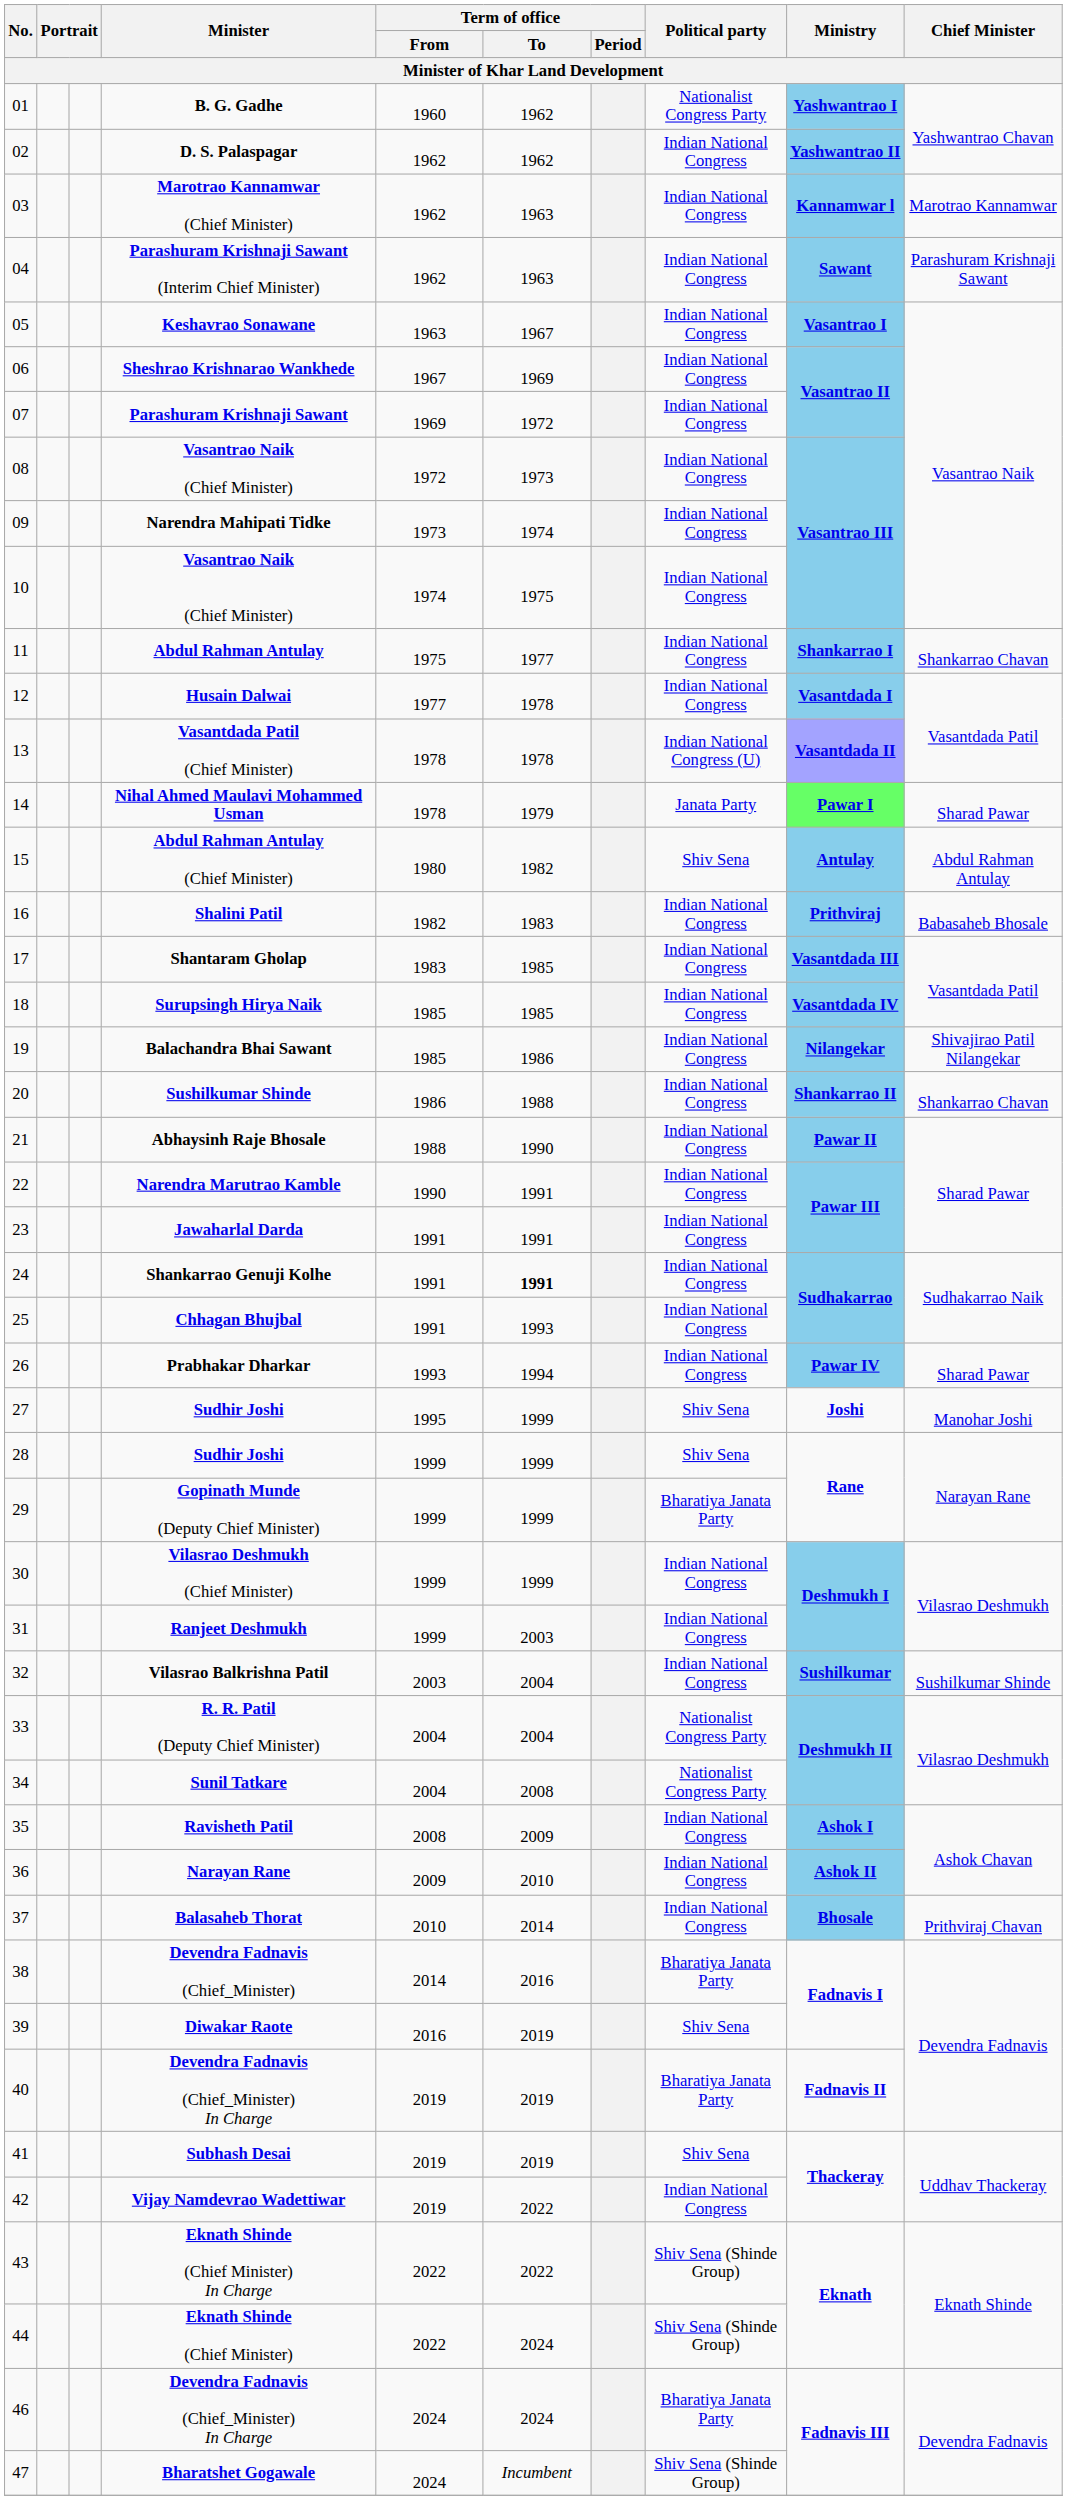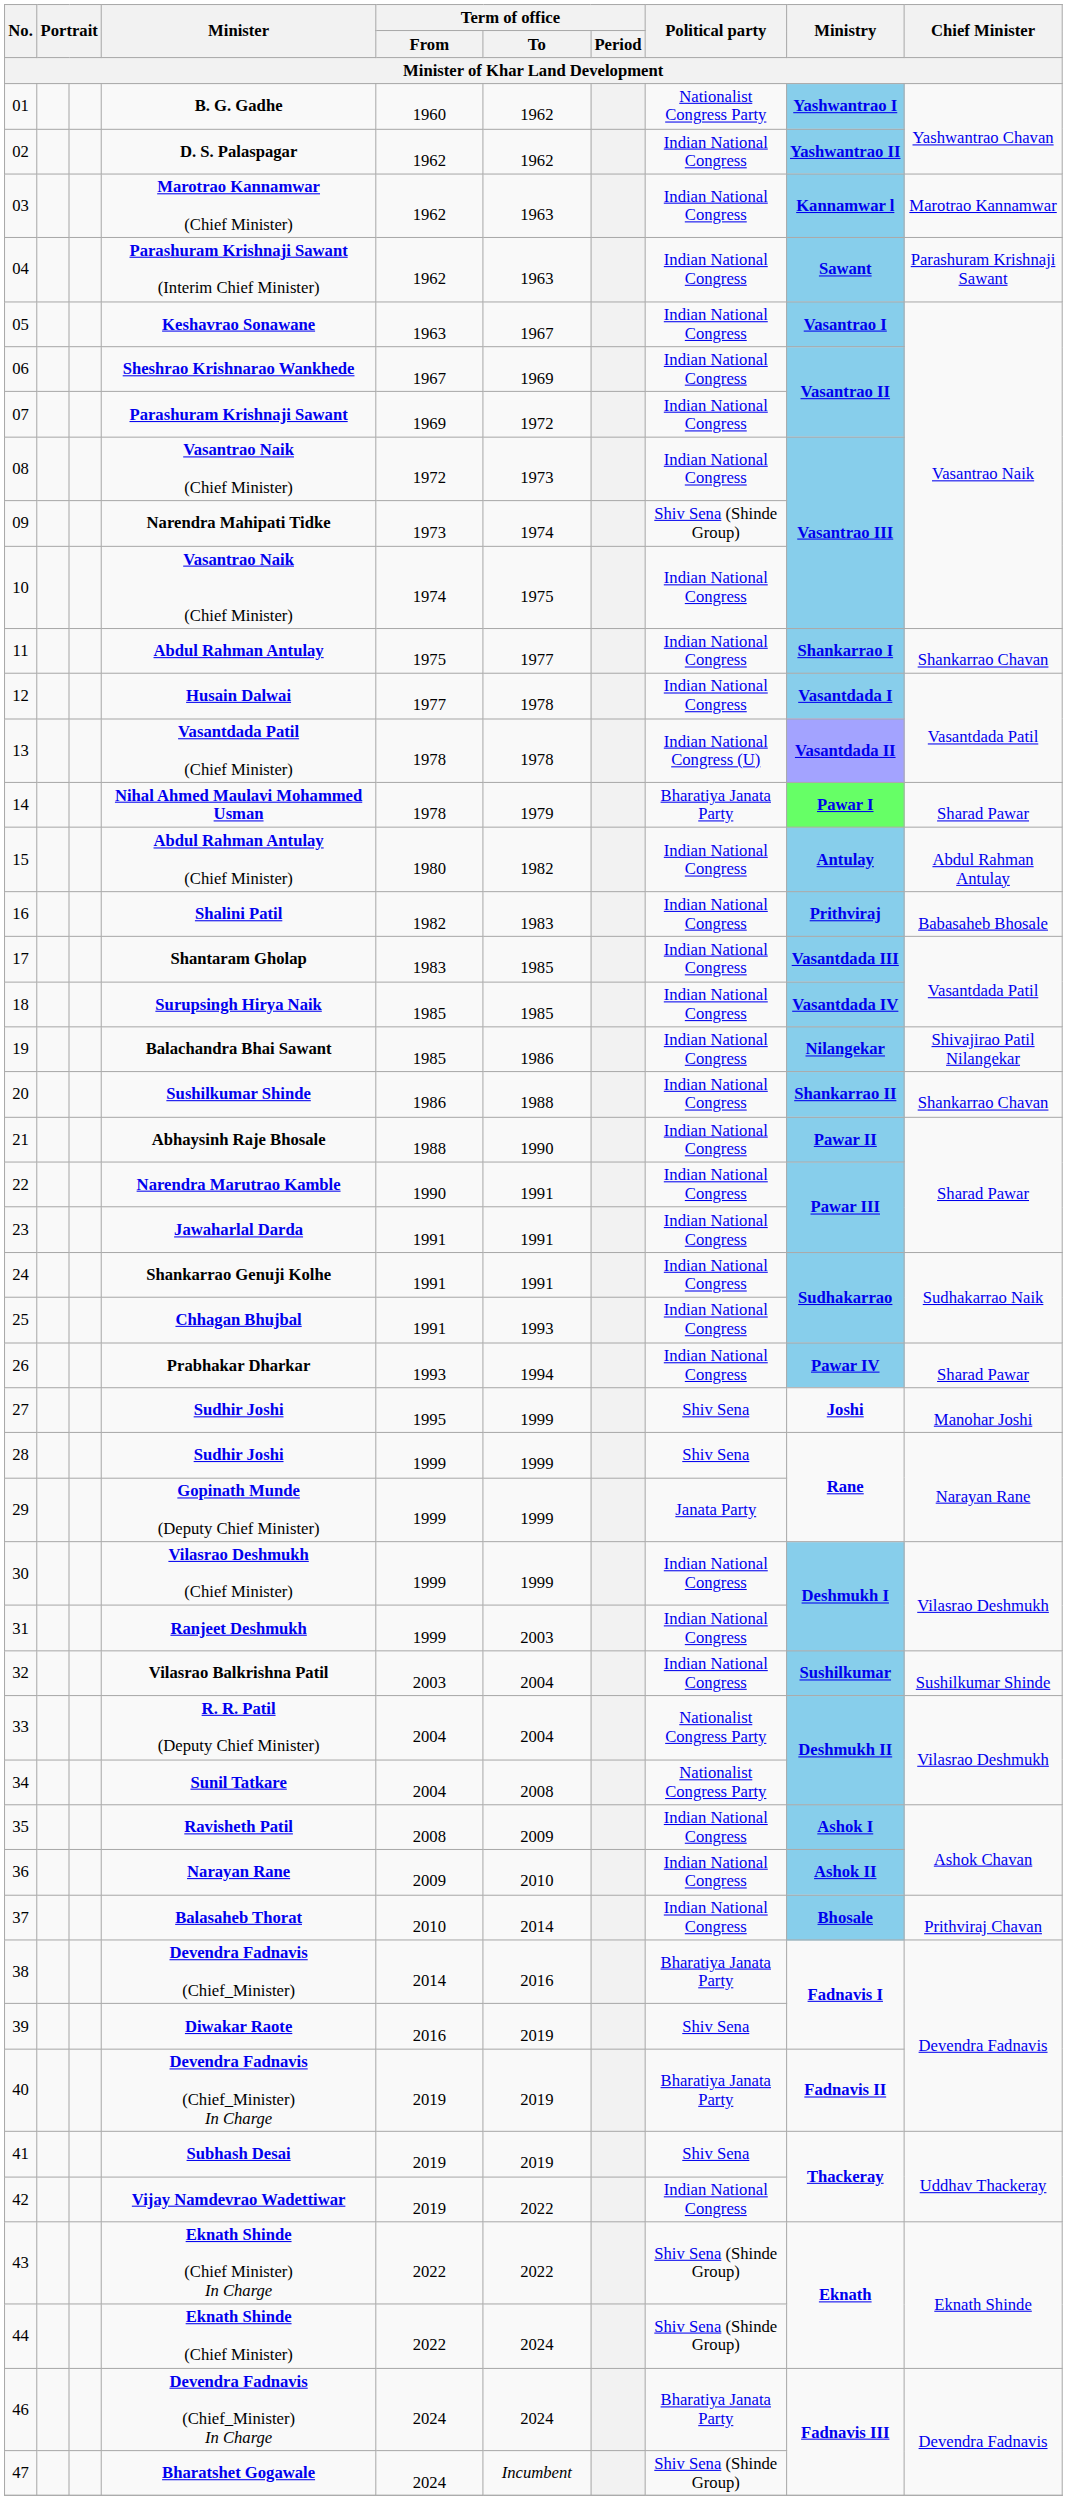(716, 523) Indian National Congress -> (716, 523) Shiv Sena (Shinde Group)
(716, 804) Janata Party -> (716, 804) Bharatiya Janata Party
(716, 859) Shiv Sena -> (716, 859) Indian National Congress
(537, 1284) bold -> (537, 1284) normal
(716, 1509) Bharatiya Janata Party -> (716, 1509) Janata Party
